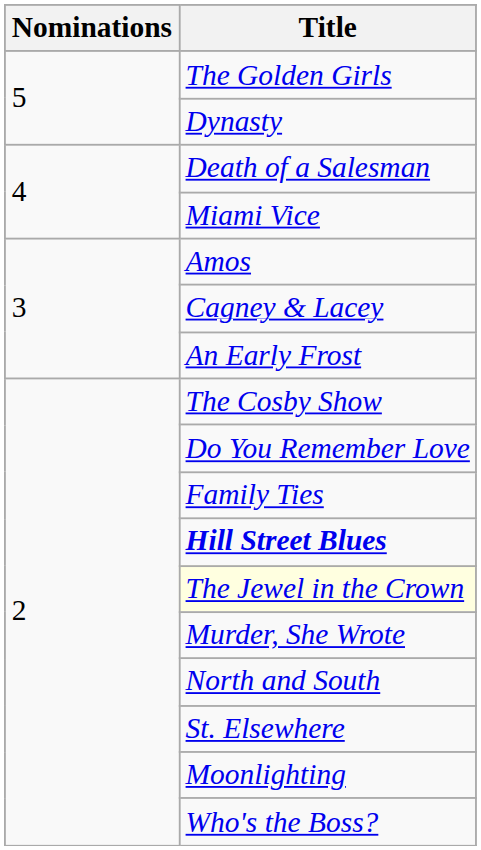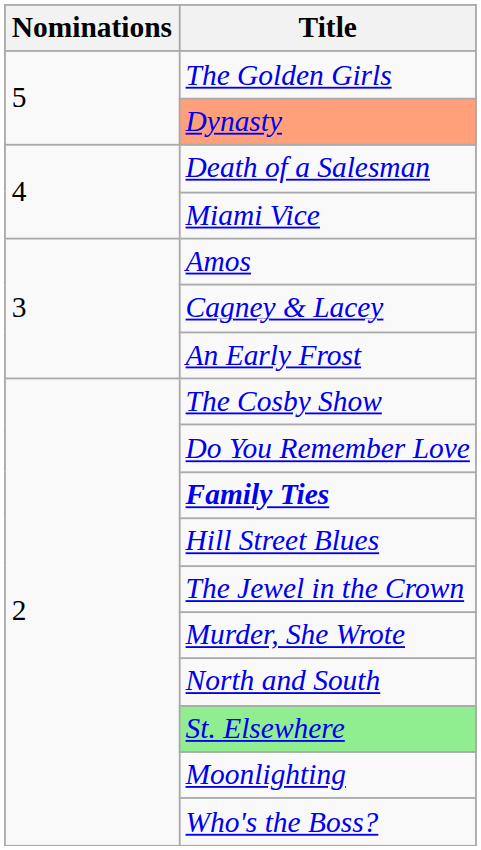(234, 121) no background -> (234, 121) lightsalmon background
(255, 494) normal -> (257, 494) bold
(286, 541) bold -> (282, 541) normal
(325, 588) lightyellow background -> (325, 588) no background
(265, 728) no background -> (265, 728) lightgreen background
